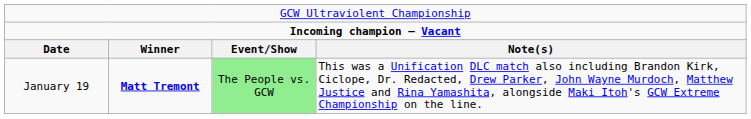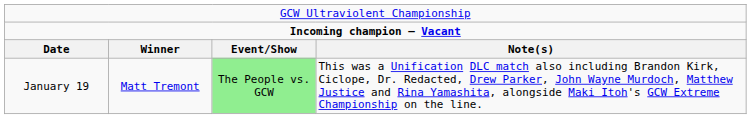(160, 86) bold -> (160, 86) normal
